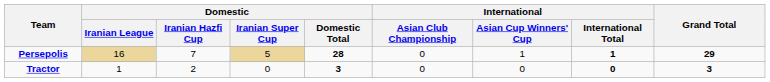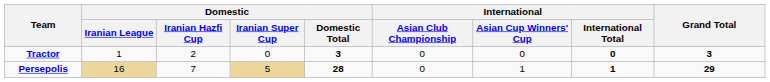rows swapped: (43, 54) <-> (43, 69)
